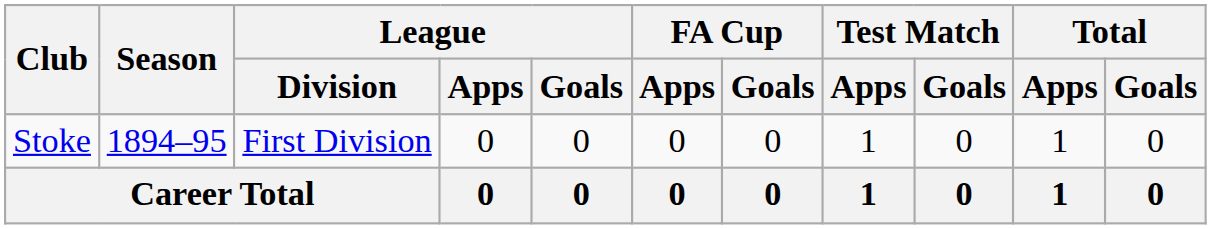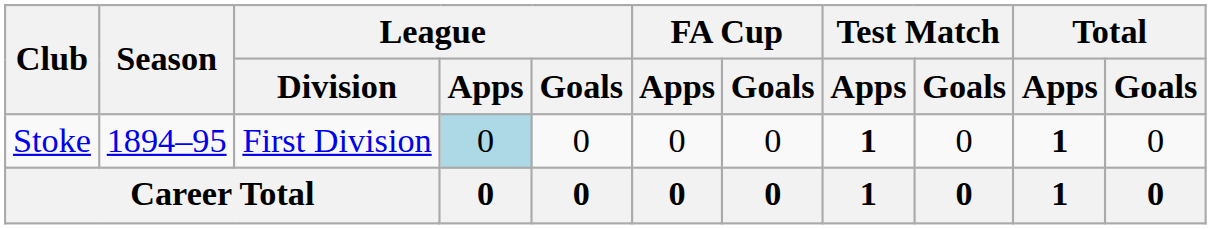(486, 140) no background -> (486, 140) lightblue background
(868, 140) normal -> (868, 140) bold
(1060, 140) normal -> (1060, 140) bold
